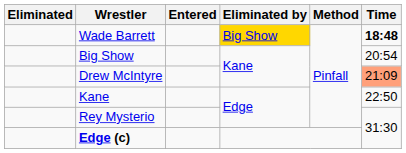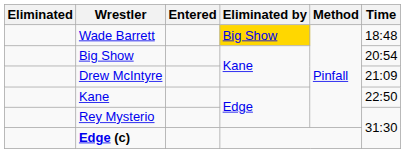(381, 35) bold -> (381, 35) normal
(381, 76) lightsalmon background -> (381, 76) no background
